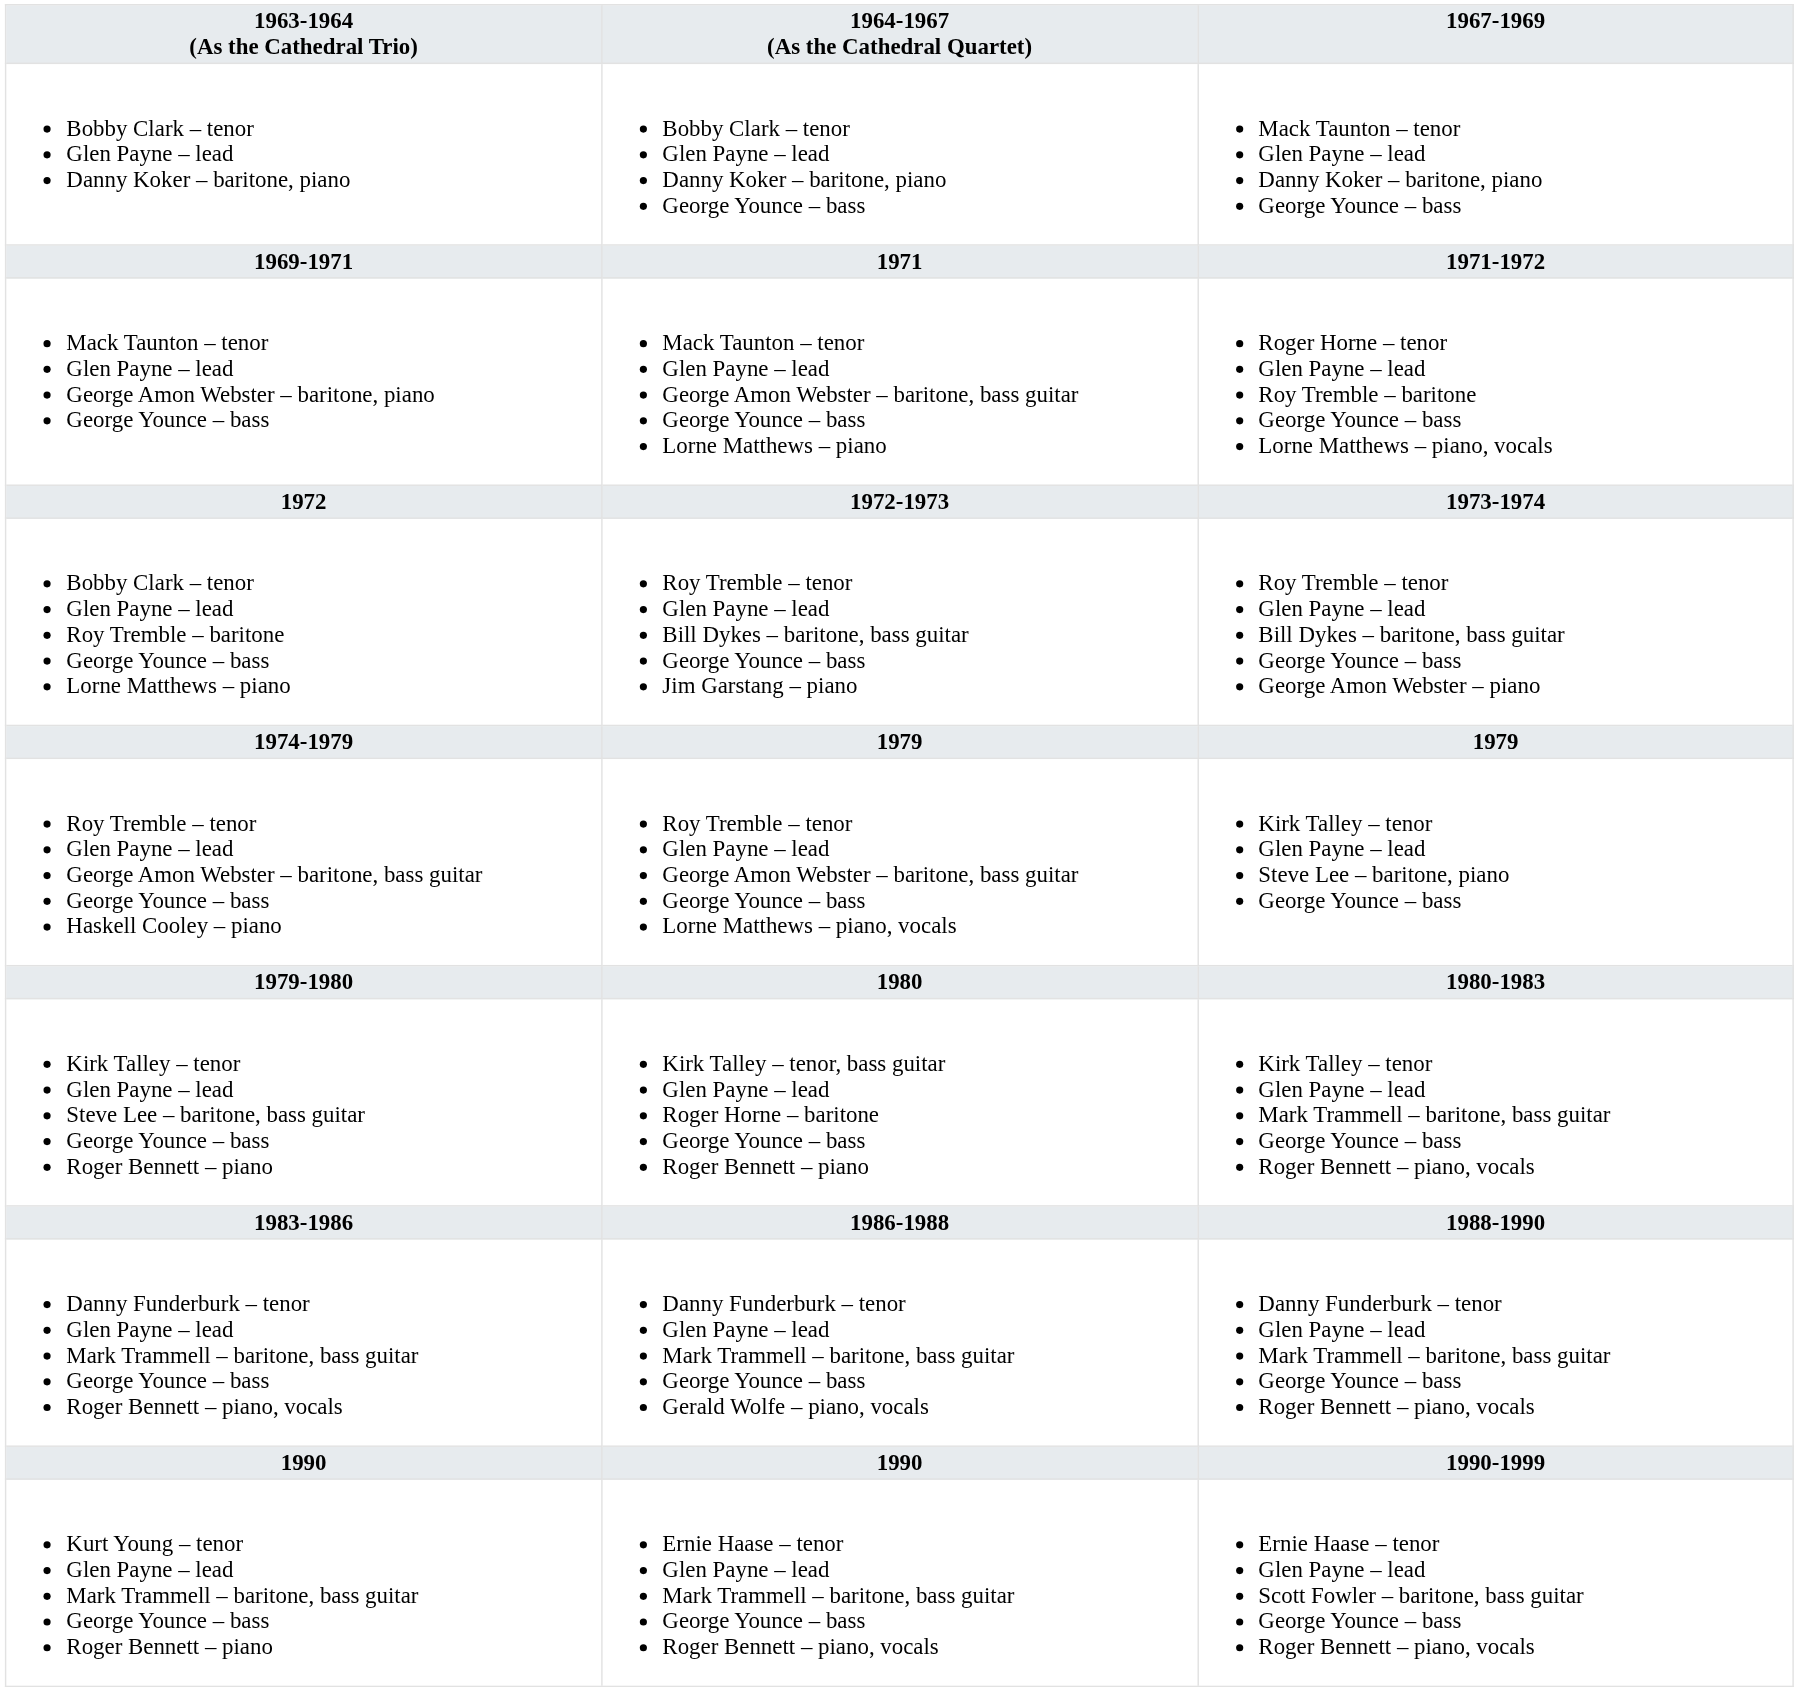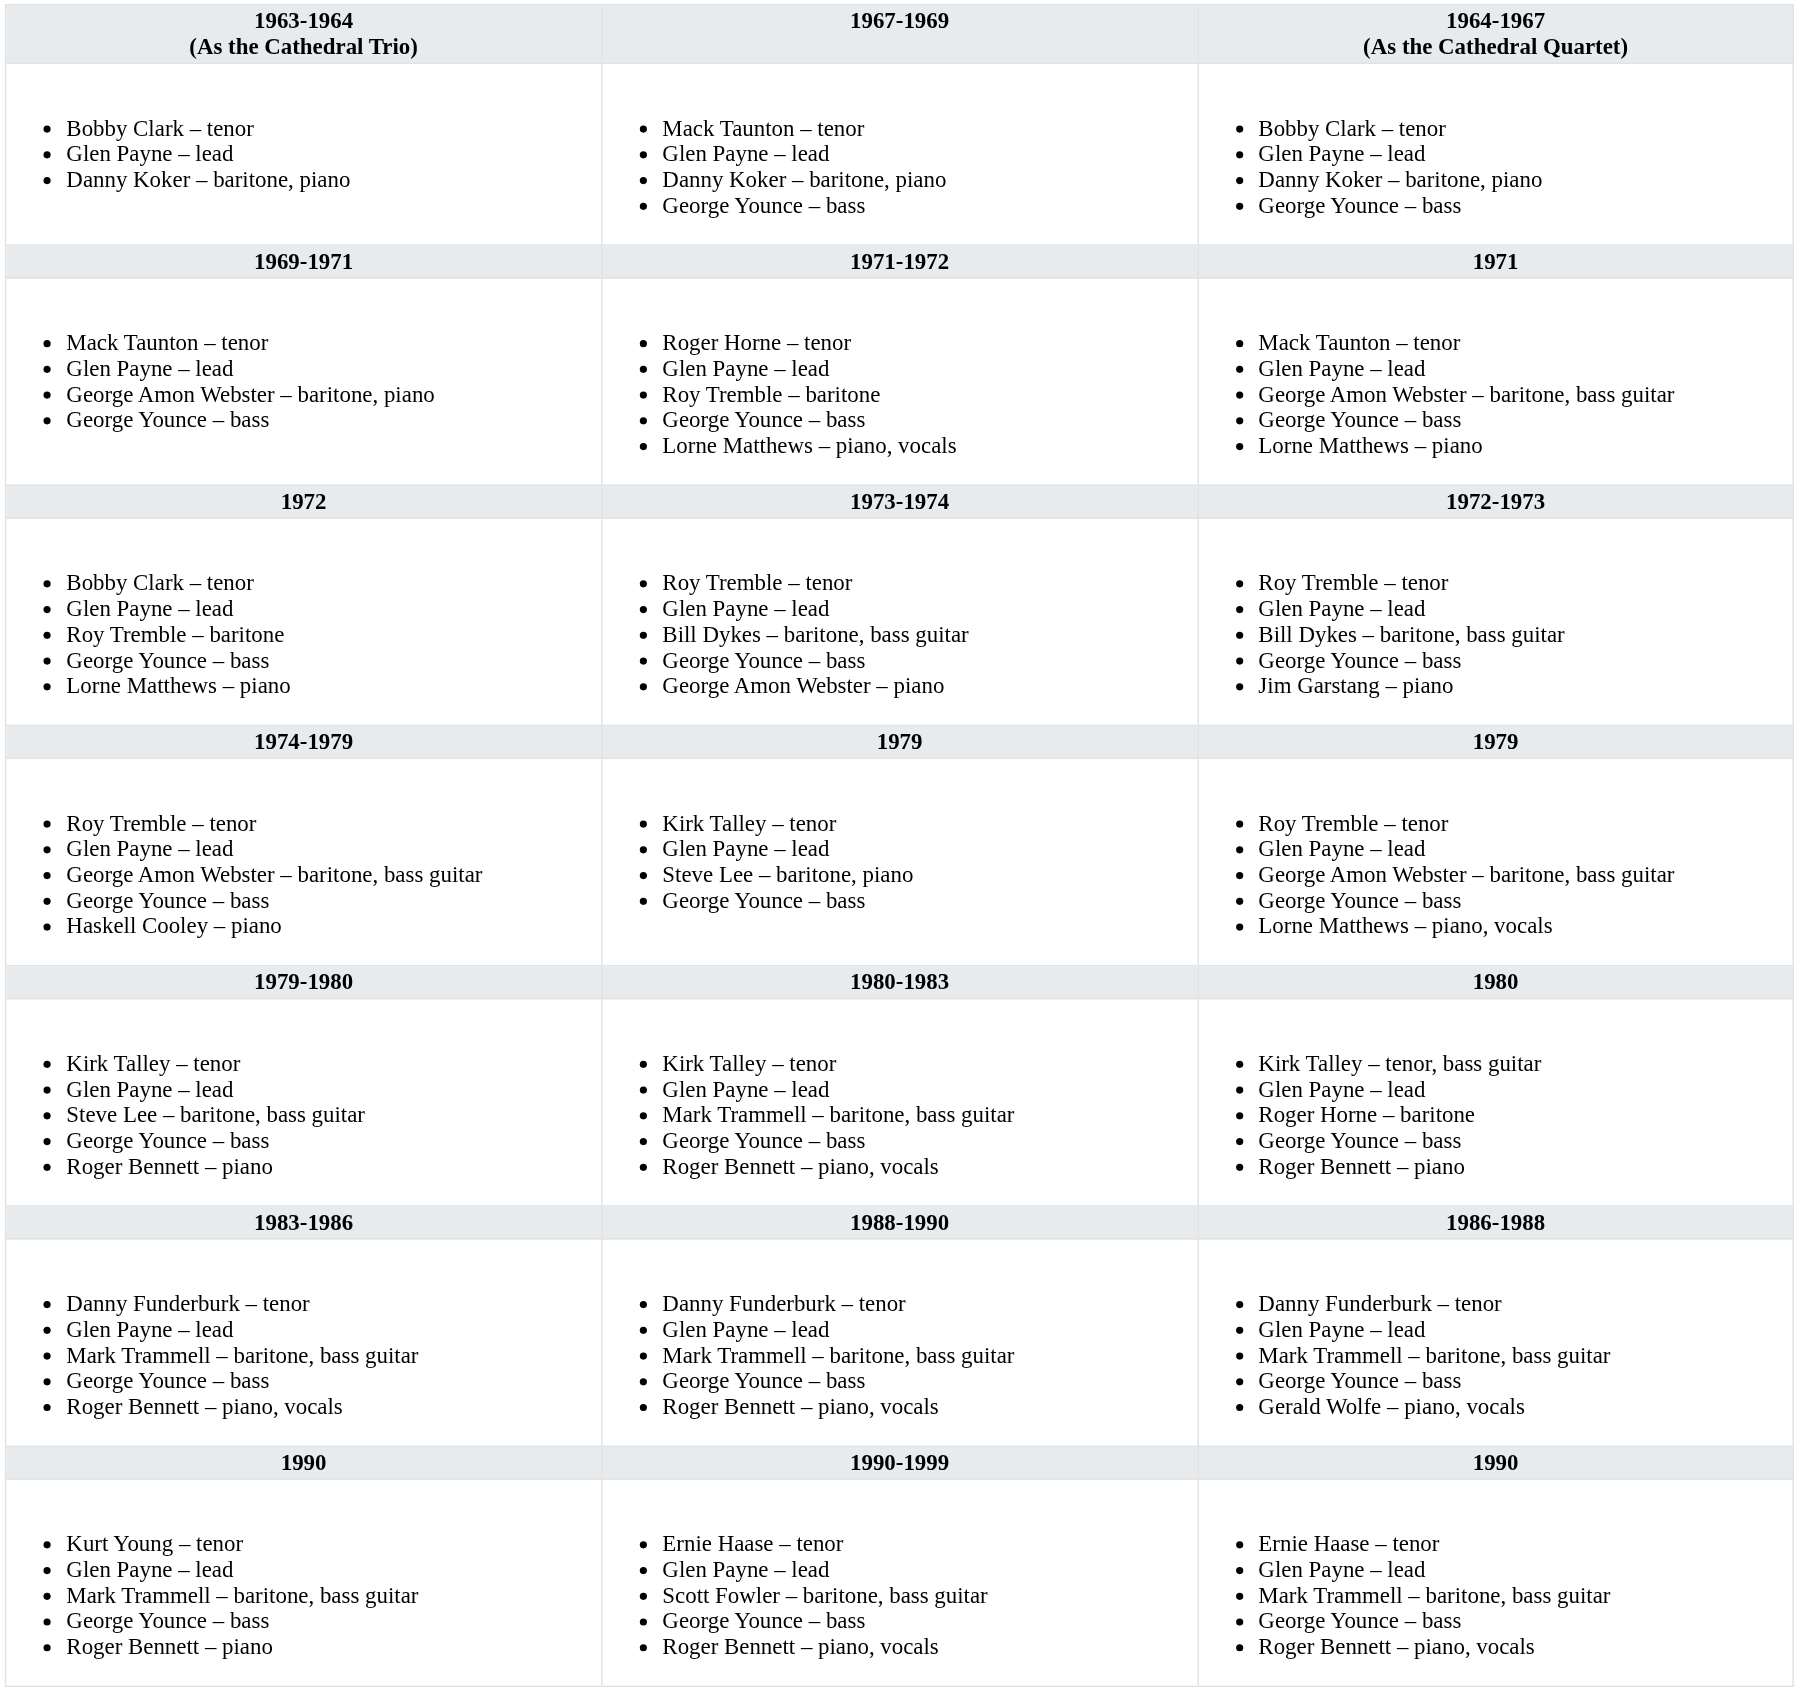columns swapped: (900, 33) <-> (1496, 20)
